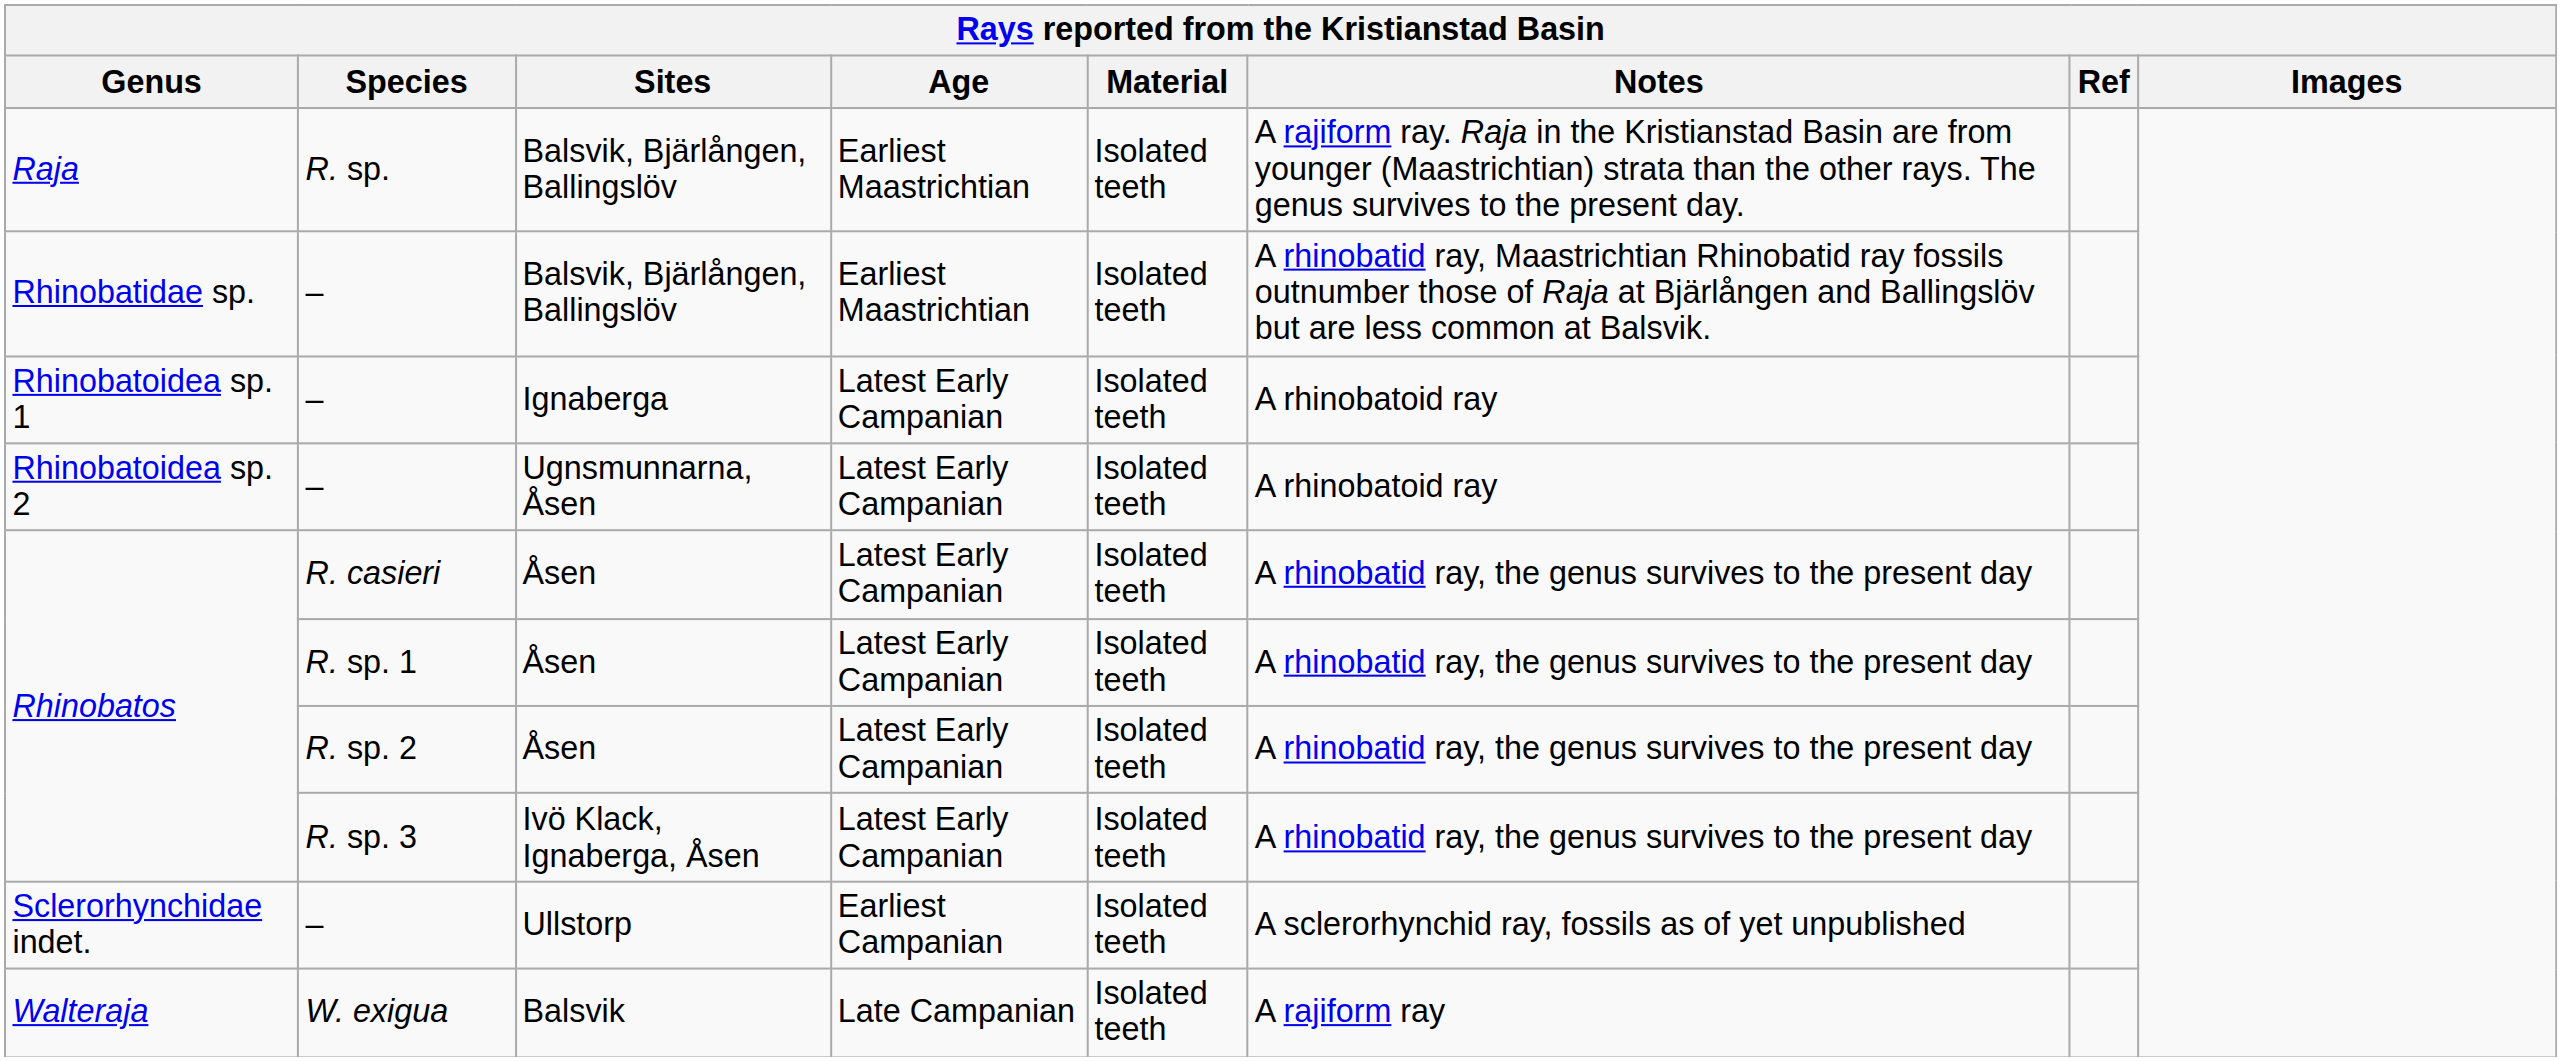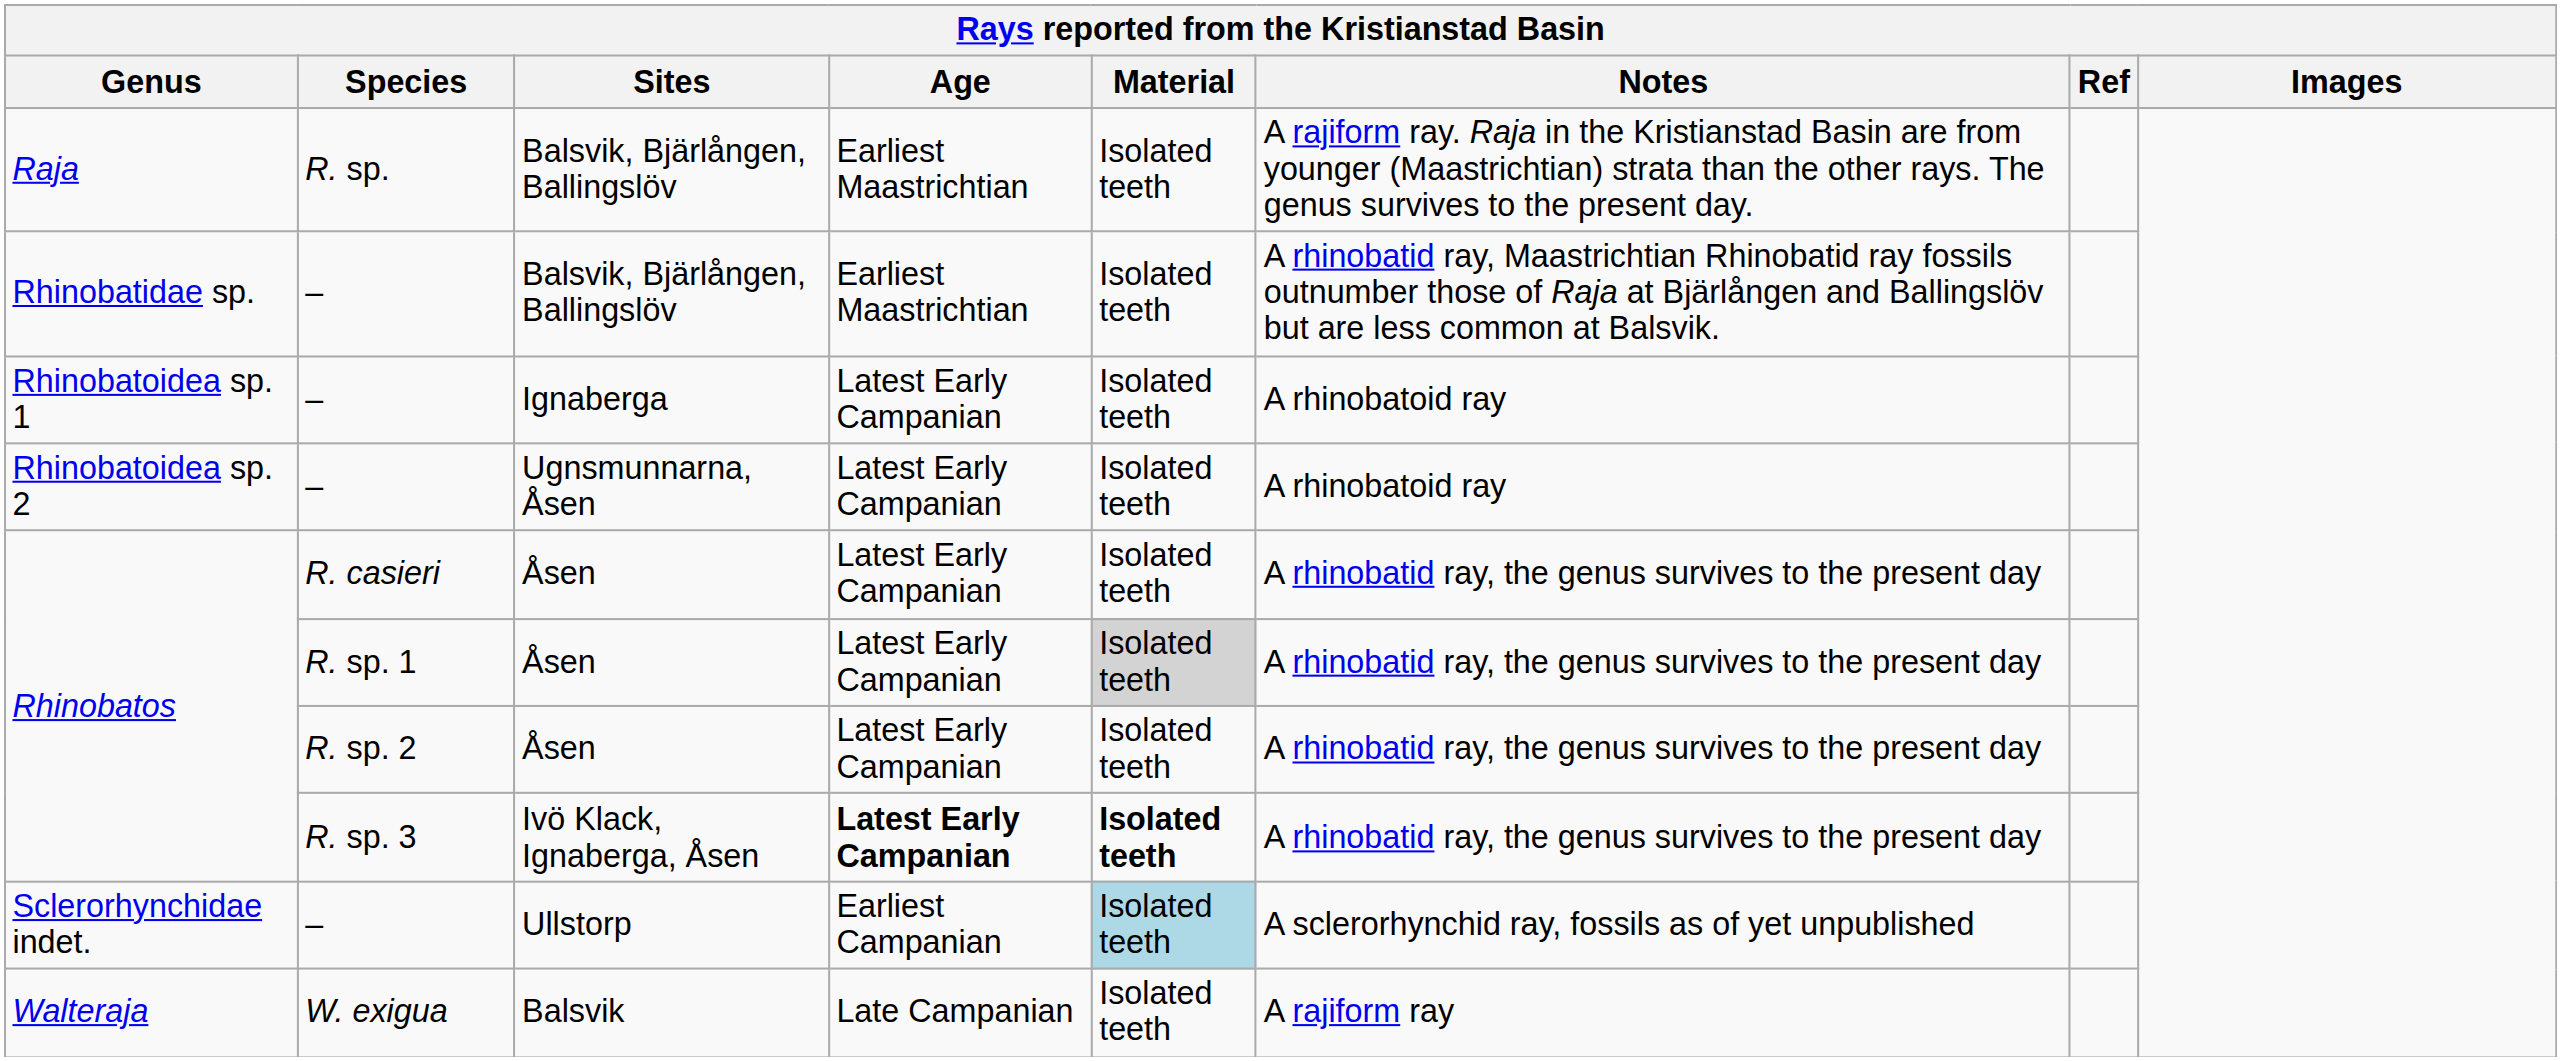(1151, 661) no background -> (1156, 661) lightgrey background
(923, 836) normal -> (928, 836) bold
(1151, 836) normal -> (1160, 836) bold
(1151, 924) no background -> (1156, 924) lightblue background
